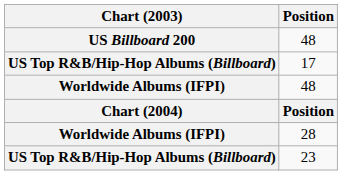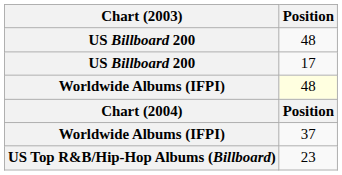(142, 63) US Top R&B/Hip-Hop Albums (Billboard) -> (142, 63) US Billboard 200
(308, 87) no background -> (308, 87) lightyellow background
(308, 134) 28 -> (308, 134) 37
